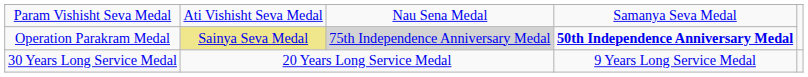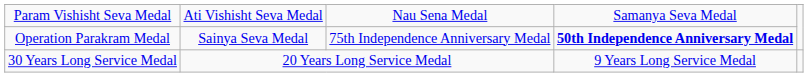(253, 38) khaki background -> (253, 38) no background
(440, 38) lightgrey background -> (440, 38) no background
